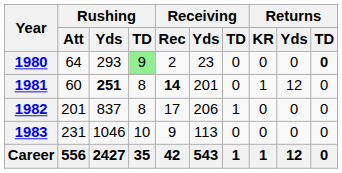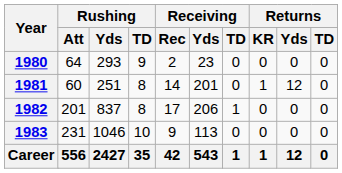(142, 62) lightgreen background -> (142, 62) no background
(324, 62) bold -> (324, 62) normal
(109, 86) bold -> (109, 86) normal
(172, 86) bold -> (172, 86) normal
